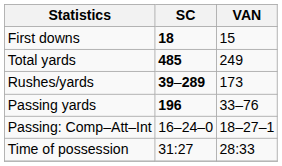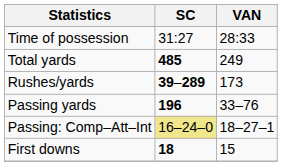rows swapped: (44, 38) <-> (68, 149)
(186, 127) no background -> (186, 127) khaki background
